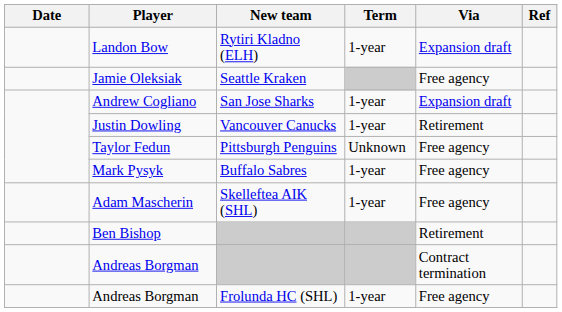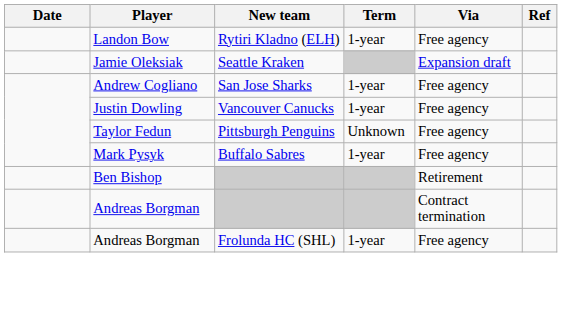(465, 47) Expansion draft -> (453, 39) Free agency
(454, 78) Free agency -> (464, 62) Expansion draft
(465, 101) Expansion draft -> (453, 85) Free agency
(451, 124) Retirement -> (453, 108) Free agency
- row: (143, 202)
